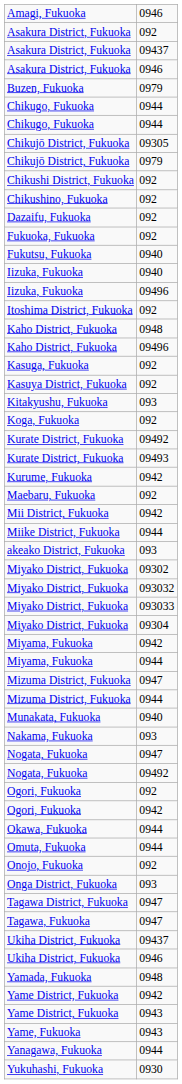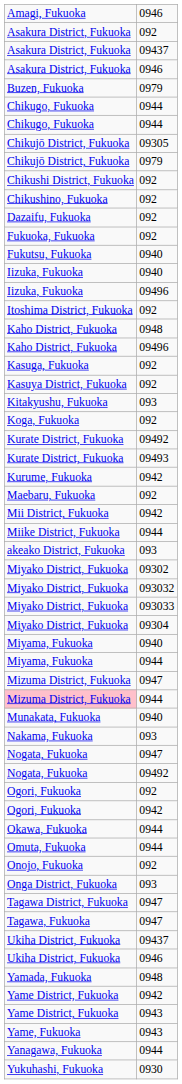(151, 643) 0942 -> (151, 643) 0940
(69, 699) no background -> (69, 699) pink background
